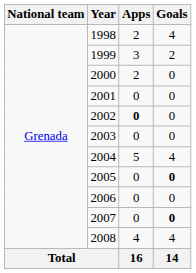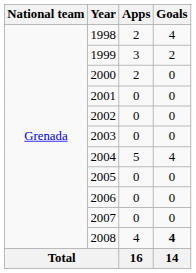(136, 116) bold -> (136, 116) normal
(172, 177) bold -> (172, 177) normal
(172, 217) bold -> (172, 217) normal
(172, 237) normal -> (172, 237) bold
